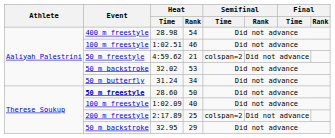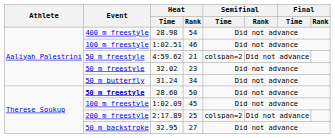(117, 68) 50 m backstroke -> (115, 68) 50 m freestyle
(193, 68) 53 -> (193, 68) 23
(193, 104) 40 -> (193, 104) 45
(193, 127) 29 -> (193, 127) 27
